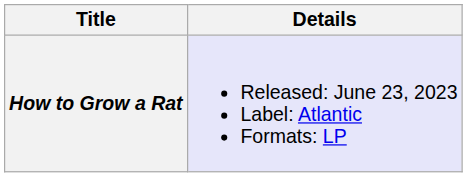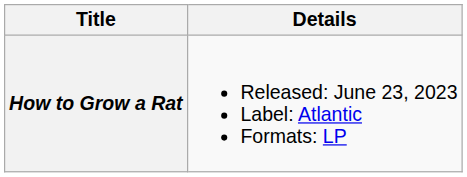(325, 114) lavender background -> (325, 114) no background
